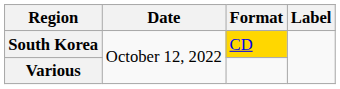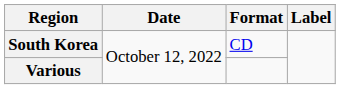(241, 44) gold background -> (241, 44) no background
